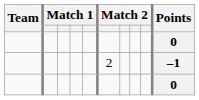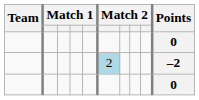(109, 63) no background -> (109, 63) lightblue background
(173, 63) –1 -> (173, 63) –2
